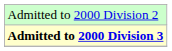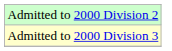(85, 35) bold -> (83, 35) normal
